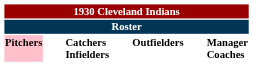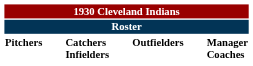(24, 42) pink background -> (24, 42) no background
